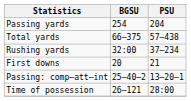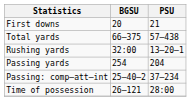rows swapped: (33, 63) <-> (38, 24)
(164, 50) 37–234 -> (167, 50) 13–20–1
(167, 77) 13–20–1 -> (164, 77) 37–234
